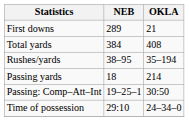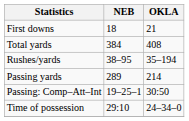(114, 28) 289 -> (111, 28) 18
(111, 76) 18 -> (114, 76) 289
